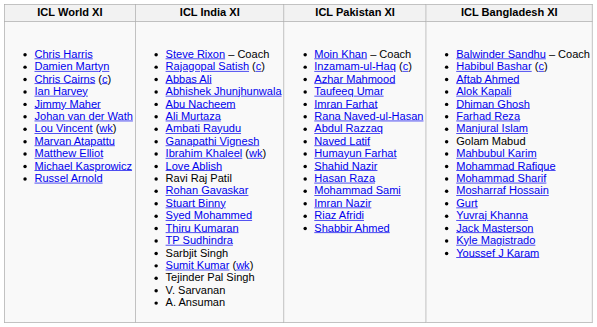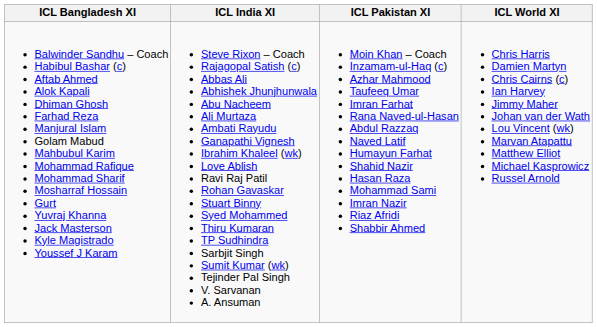columns swapped: (70, 13) <-> (509, 13)
